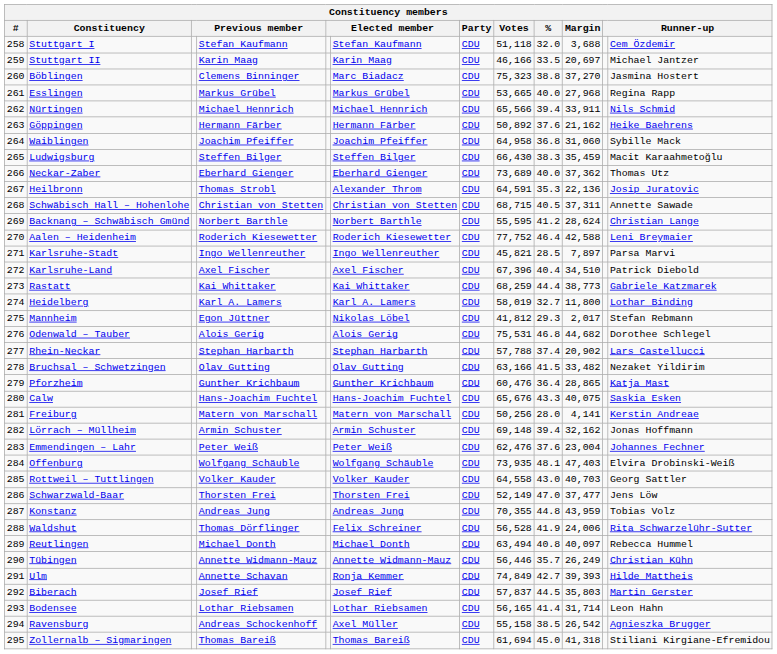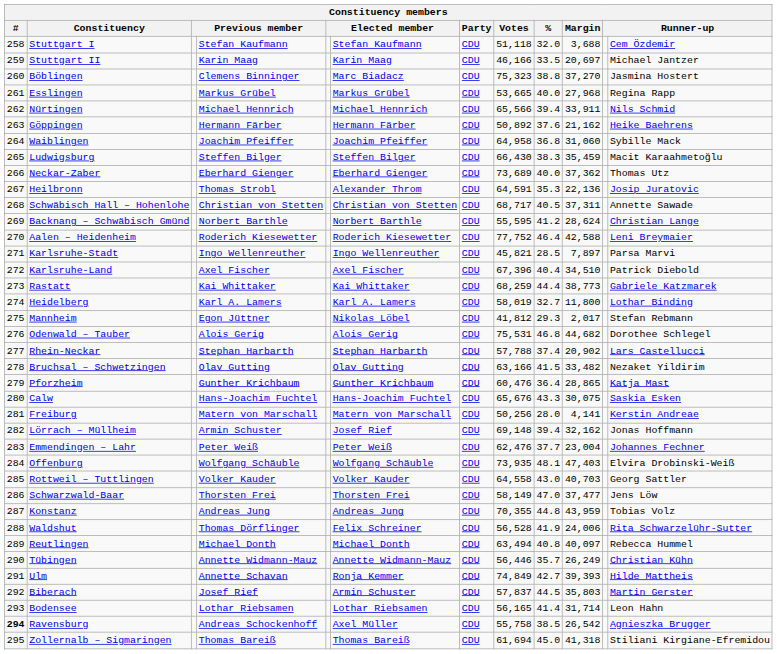(514, 206) 68,715 -> (514, 206) 68,717
(583, 399) 40,075 -> (583, 399) 30,075
(374, 431) Armin Schuster -> (362, 431) Josef Rief
(548, 447) 37.6 -> (548, 447) 37.7
(514, 496) 52,149 -> (514, 496) 58,149
(362, 592) Josef Rief -> (374, 592) Armin Schuster
(16, 624) normal -> (16, 624) bold
(514, 624) 55,158 -> (514, 624) 55,758
